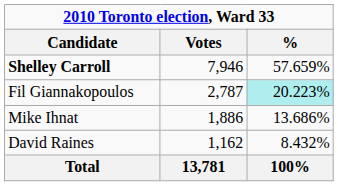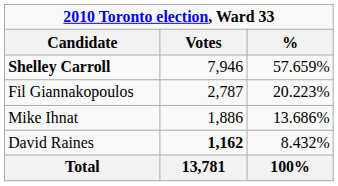(301, 92) paleturquoise background -> (301, 92) no background
(225, 142) normal -> (225, 142) bold
